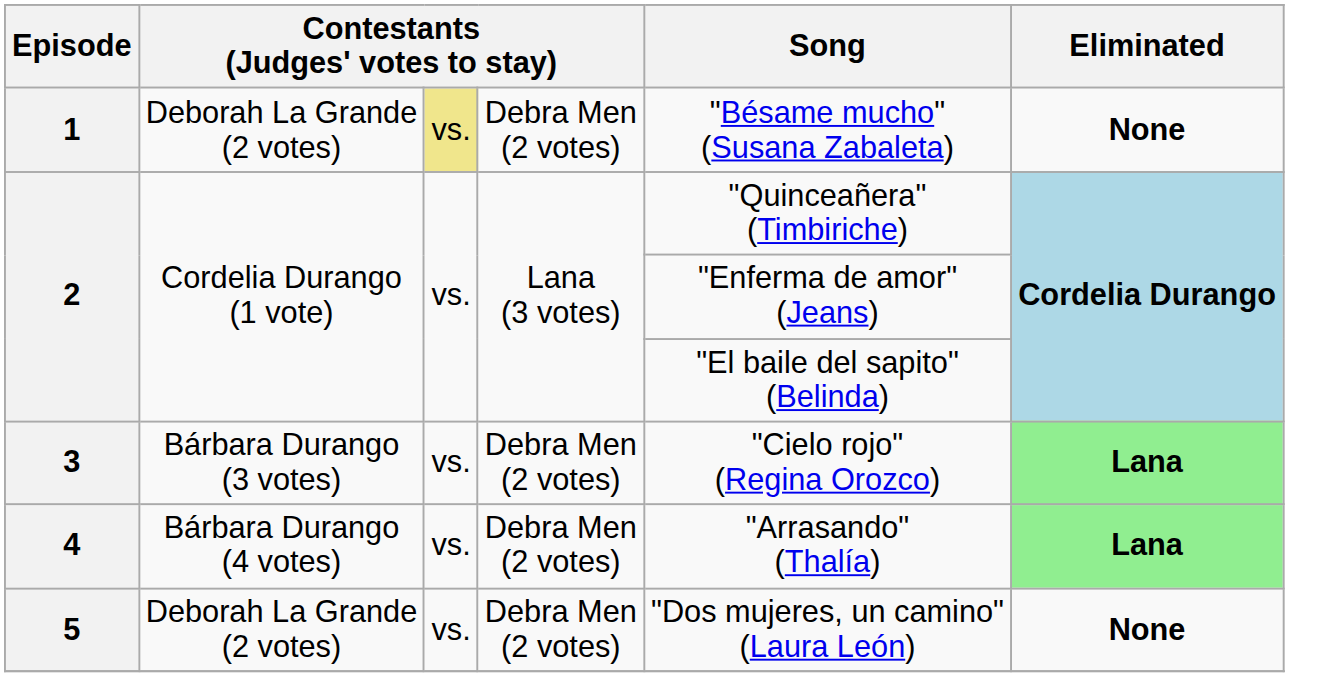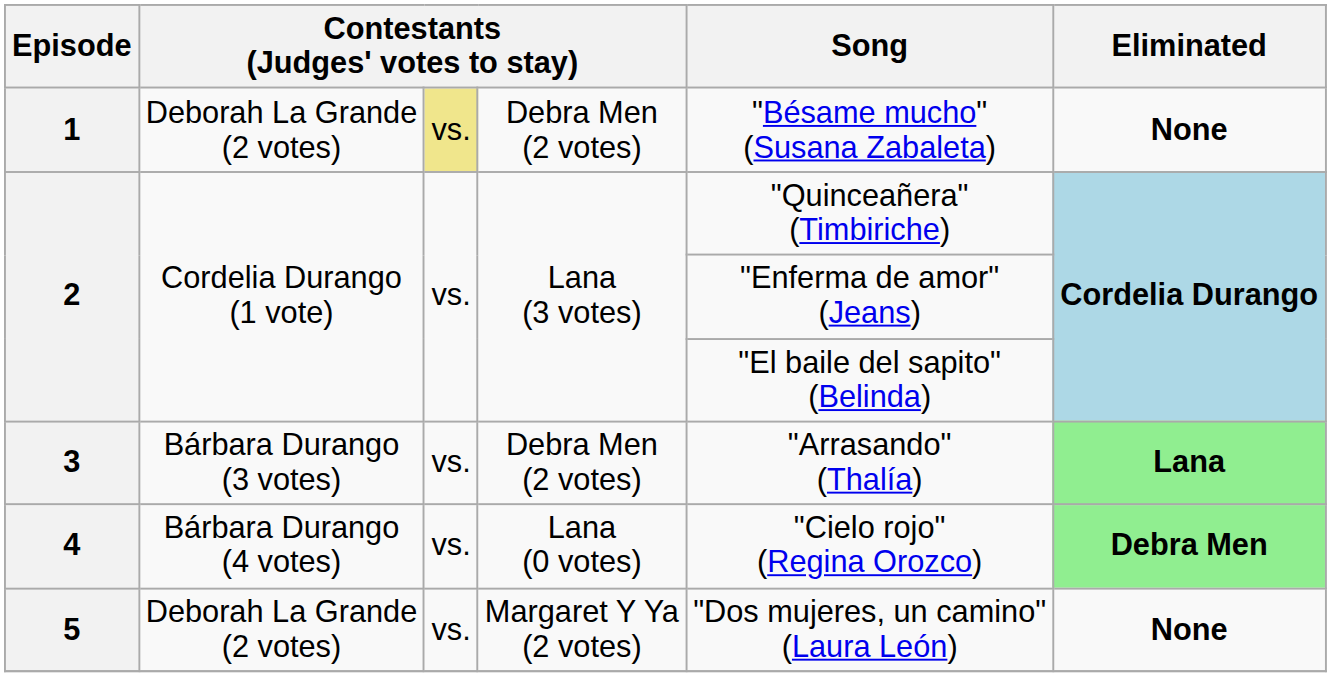(828, 462) "Cielo rojo" (Regina Orozco) -> (870, 462) "Arrasando" (Thalía)
(561, 545) Debra Men (2 votes) -> (582, 545) Lana (0 votes)
(827, 545) "Arrasando" (Thalía) -> (870, 545) "Cielo rojo" (Regina Orozco)
(1147, 545) Lana -> (1189, 545) Debra Men
(561, 629) Debra Men (2 votes) -> (582, 629) Margaret Y Ya (2 votes)
